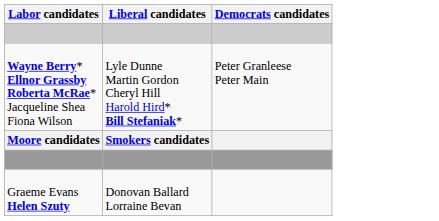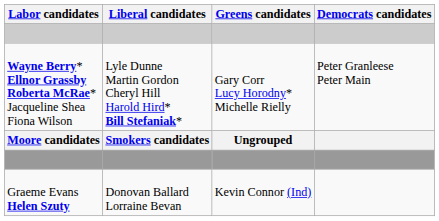+ column: (263, 14)
